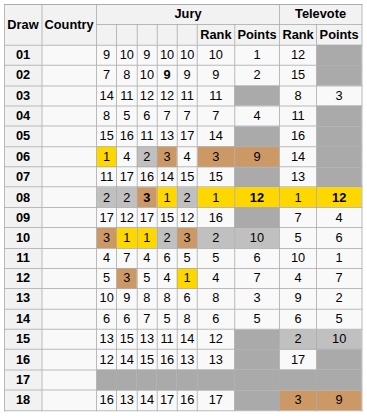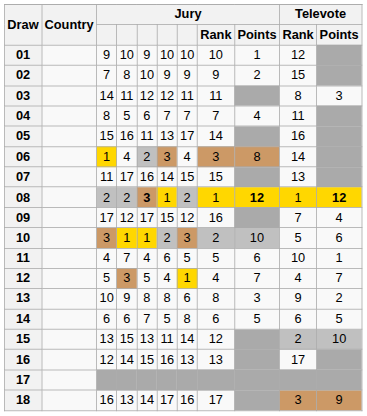(167, 75) bold -> (167, 75) normal
(257, 156) 9 -> (257, 156) 8
